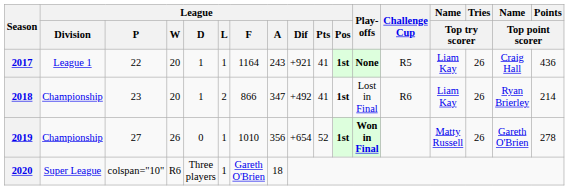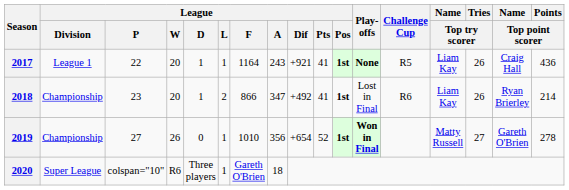(479, 137) 26 -> (479, 137) 27
